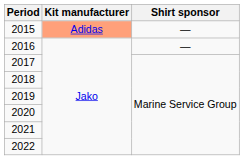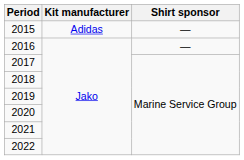(87, 29) lightsalmon background -> (87, 29) no background
